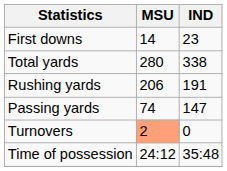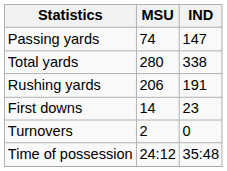rows swapped: (45, 39) <-> (54, 108)
(143, 131) lightsalmon background -> (143, 131) no background
